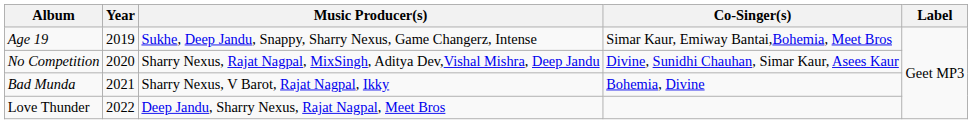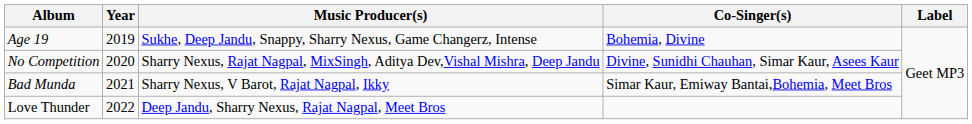(749, 38) Simar Kaur, Emiway Bantai,Bohemia, Meet Bros -> (655, 38) Bohemia, Divine
(655, 84) Bohemia, Divine -> (749, 84) Simar Kaur, Emiway Bantai,Bohemia, Meet Bros
